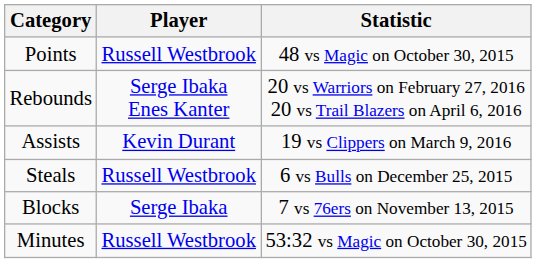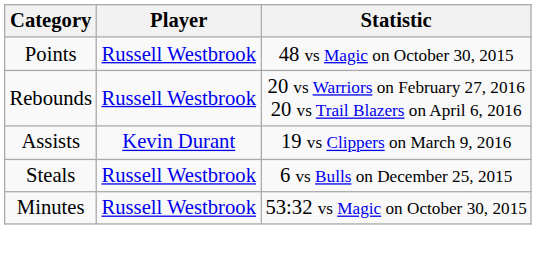(179, 97) Serge Ibaka Enes Kanter -> (179, 97) Russell Westbrook
- row: (51, 207)
